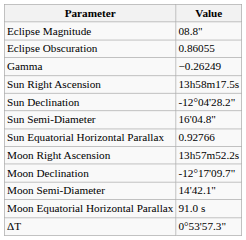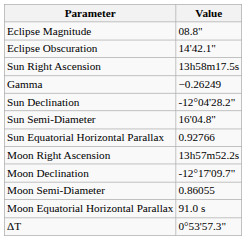(197, 48) 0.86055 -> (197, 48) 14'42.1"
rows swapped: (25, 66) <-> (54, 84)
(197, 191) 14'42.1" -> (197, 191) 0.86055
